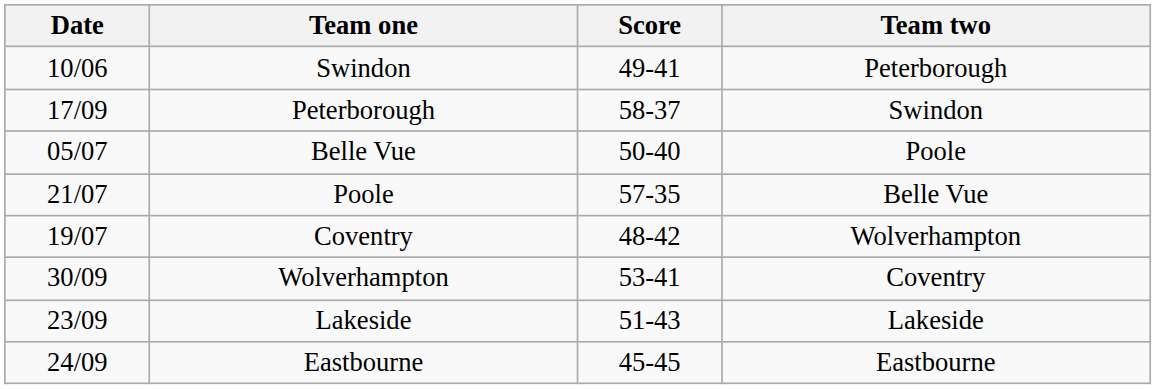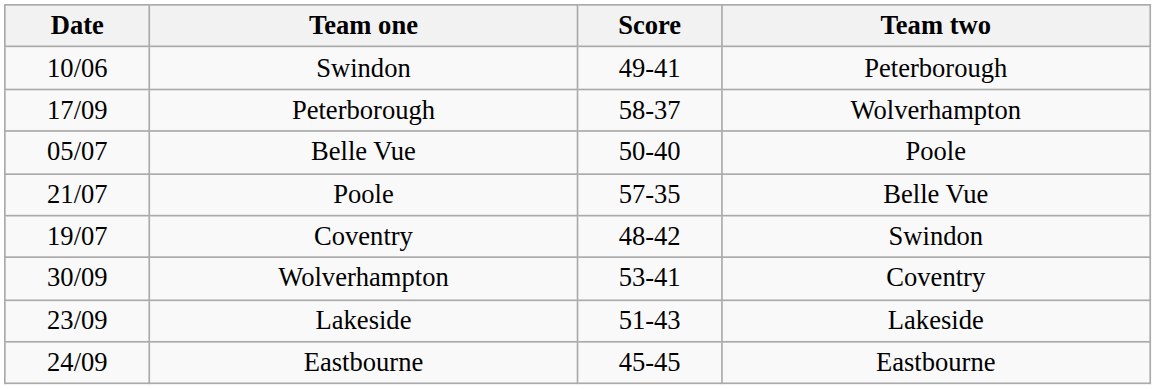(936, 109) Swindon -> (936, 109) Wolverhampton
(936, 236) Wolverhampton -> (936, 236) Swindon
